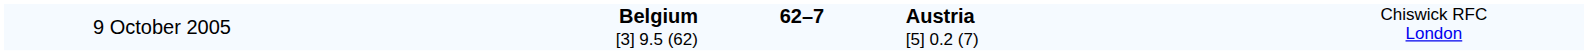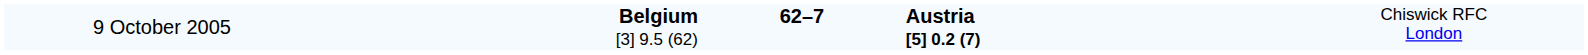(942, 40) normal -> (943, 40) bold
